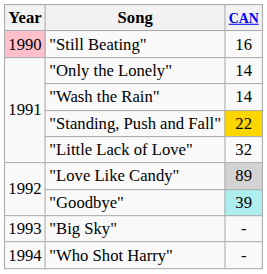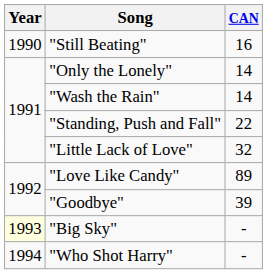(25, 44) pink background -> (25, 44) no background
(244, 123) gold background -> (244, 123) no background
(244, 176) lightgrey background -> (244, 176) no background
(244, 202) paleturquoise background -> (244, 202) no background
(25, 228) no background -> (25, 228) lightyellow background
